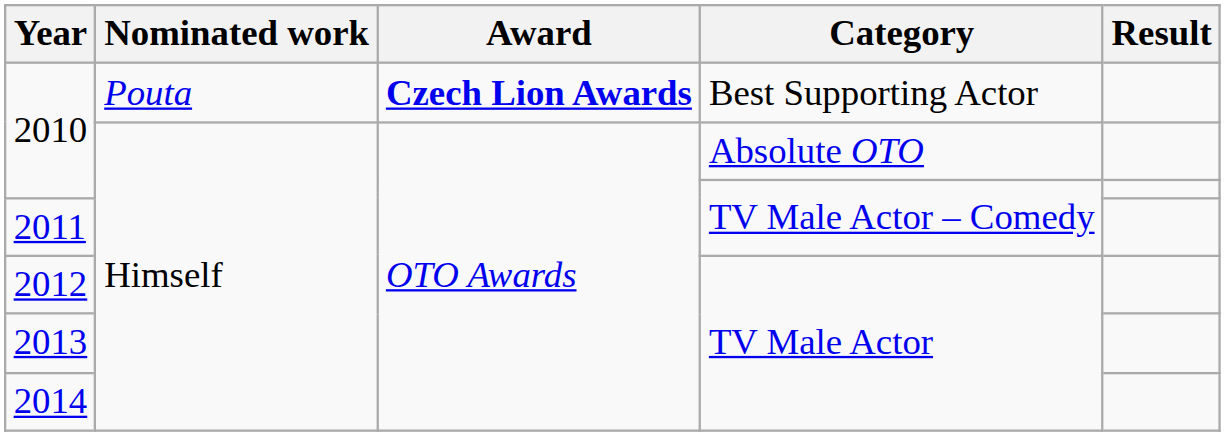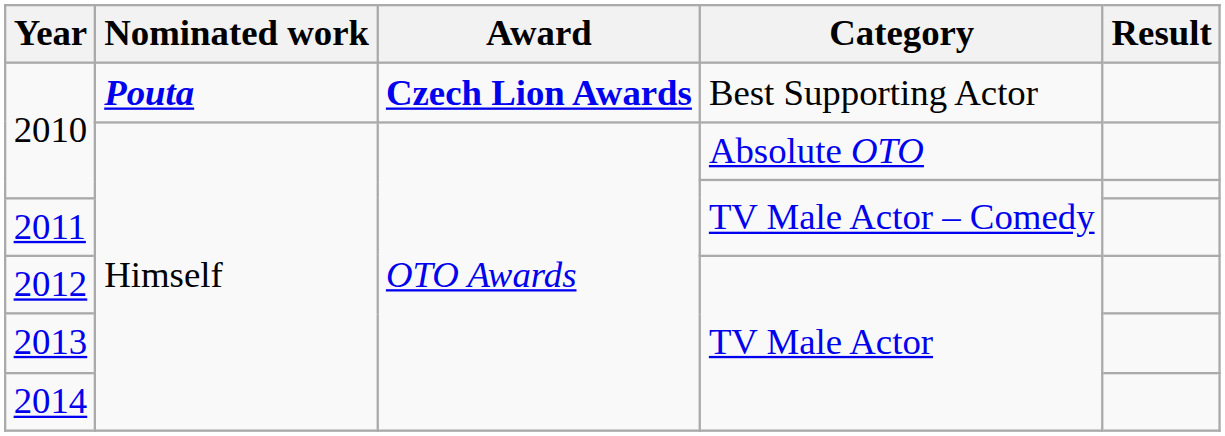(148, 92) normal -> (149, 92) bold
